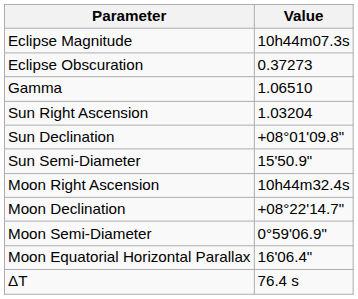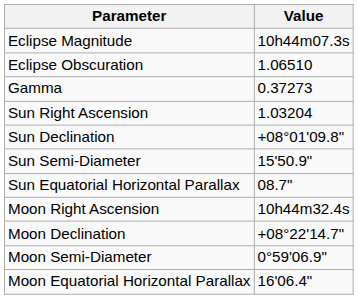(285, 64) 0.37273 -> (285, 64) 1.06510
(285, 88) 1.06510 -> (285, 88) 0.37273
+ row: (124, 185)
- row: (18, 281)
